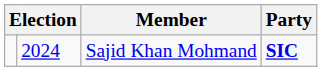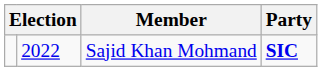(41, 50) 2024 -> (41, 50) 2022
